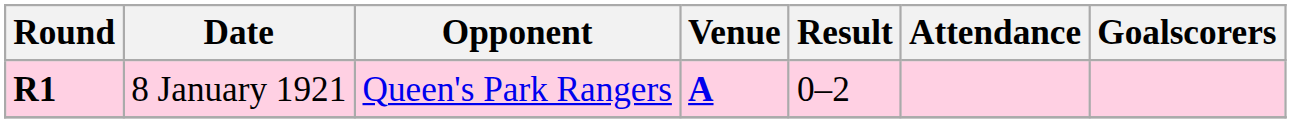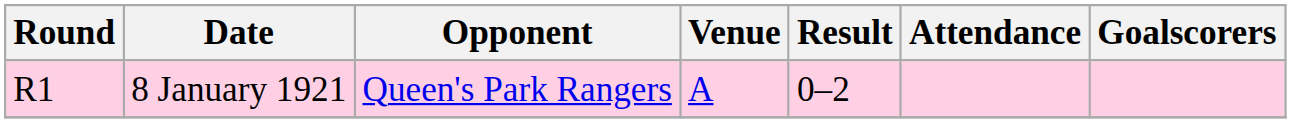(35, 88) bold -> (34, 88) normal
(701, 88) bold -> (701, 88) normal
